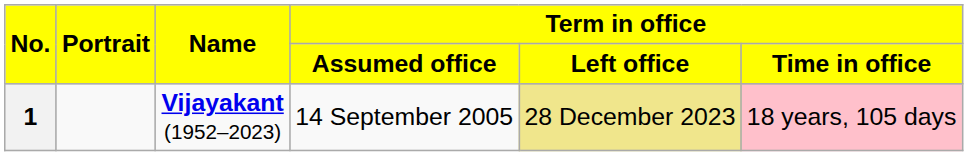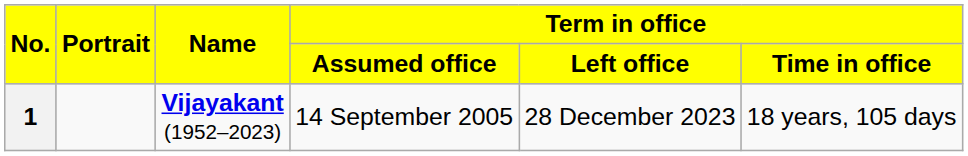(630, 116) khaki background -> (630, 116) no background
(852, 116) pink background -> (852, 116) no background
